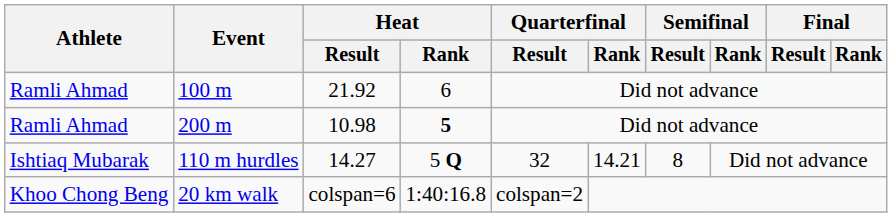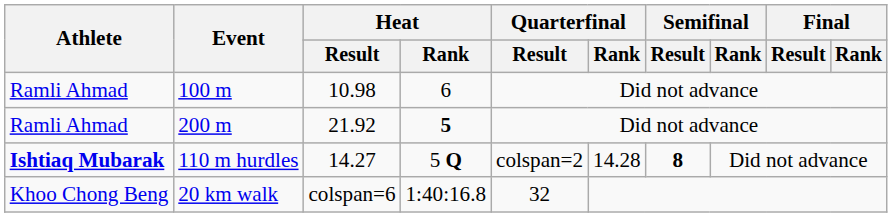(352, 90) 21.92 -> (352, 90) 10.98
(352, 125) 10.98 -> (352, 125) 21.92
(79, 160) normal -> (87, 160) bold
(540, 160) 32 -> (540, 160) colspan=2
(617, 160) 14.21 -> (617, 160) 14.28
(678, 160) normal -> (678, 160) bold
(540, 195) colspan=2 -> (540, 195) 32
